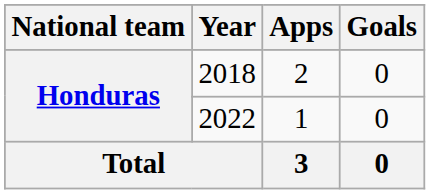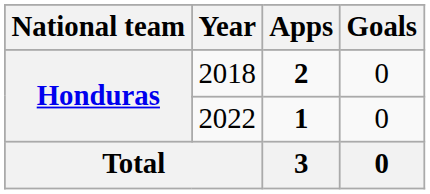(301, 73) normal -> (301, 73) bold
(301, 118) normal -> (301, 118) bold
